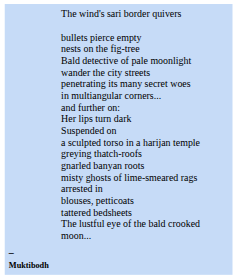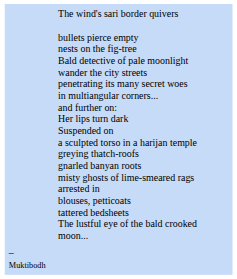(29, 258) bold -> (27, 258) normal
